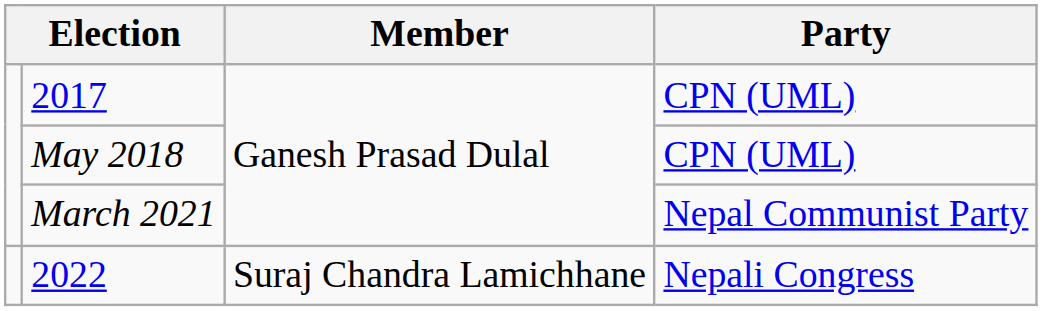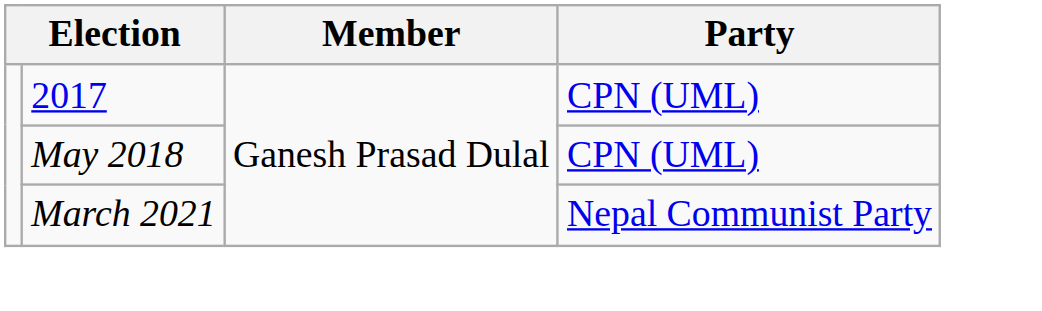- row: (69, 273)
